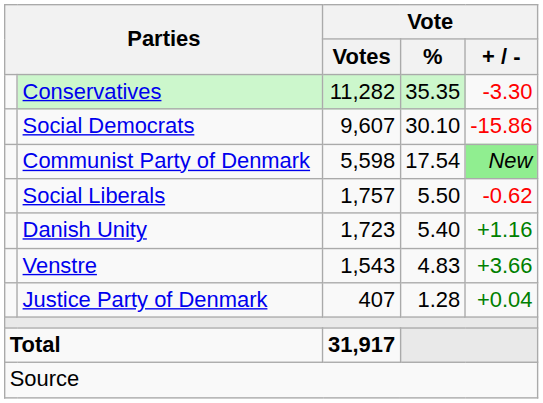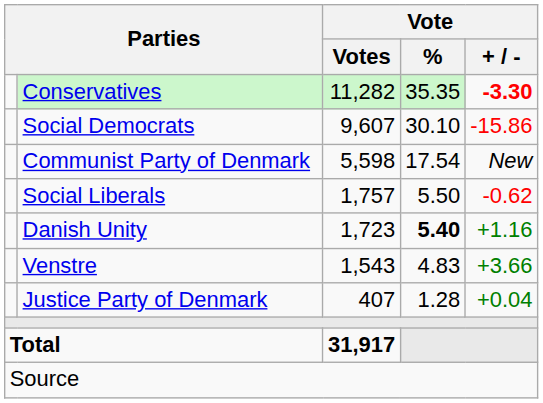(507, 91) normal -> (507, 91) bold
(510, 160) lightgreen background -> (510, 160) no background
(439, 230) normal -> (439, 230) bold
